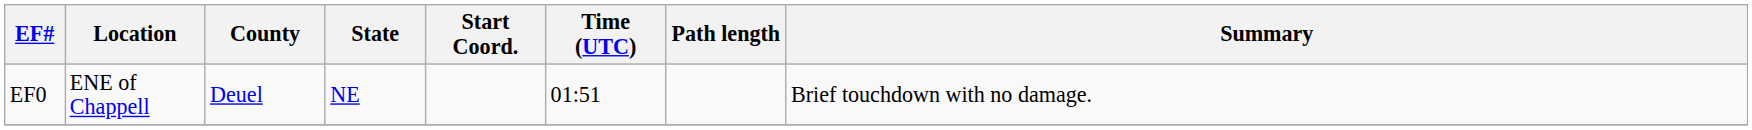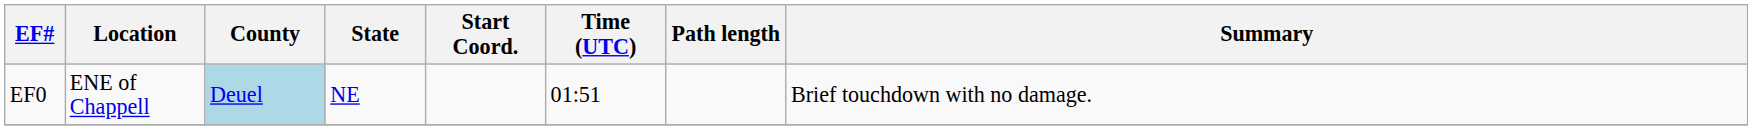(236, 94) no background -> (236, 94) lightblue background
